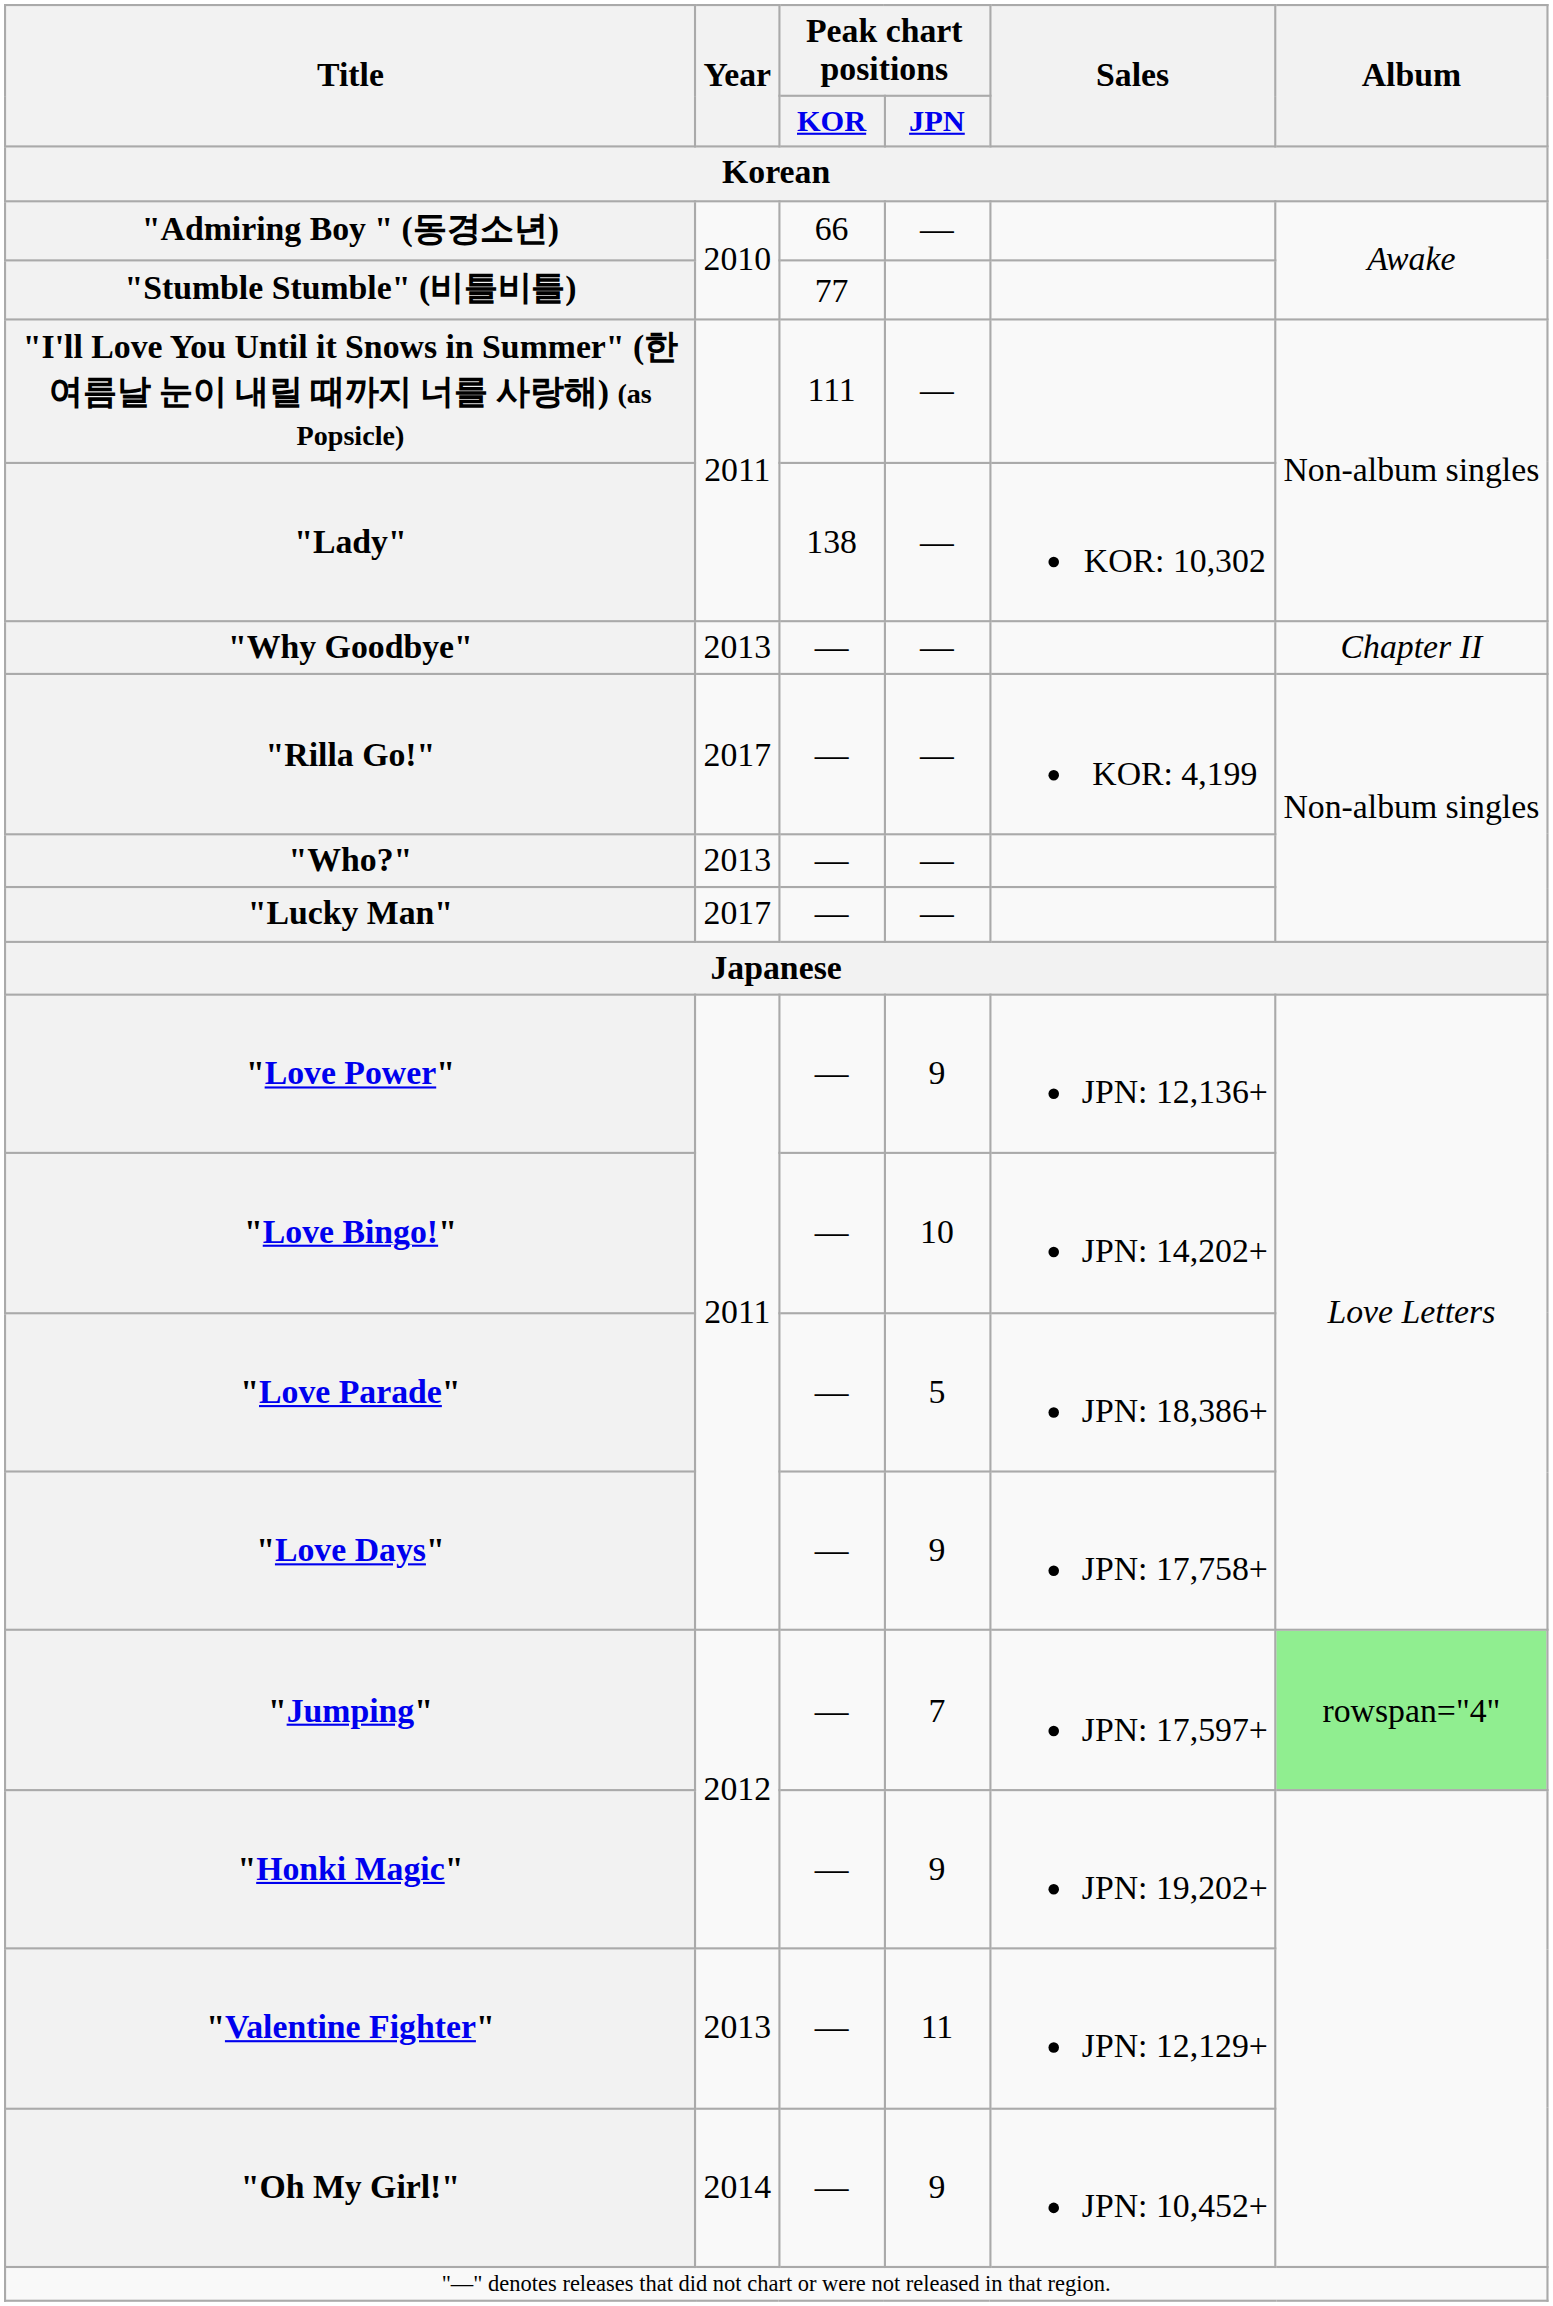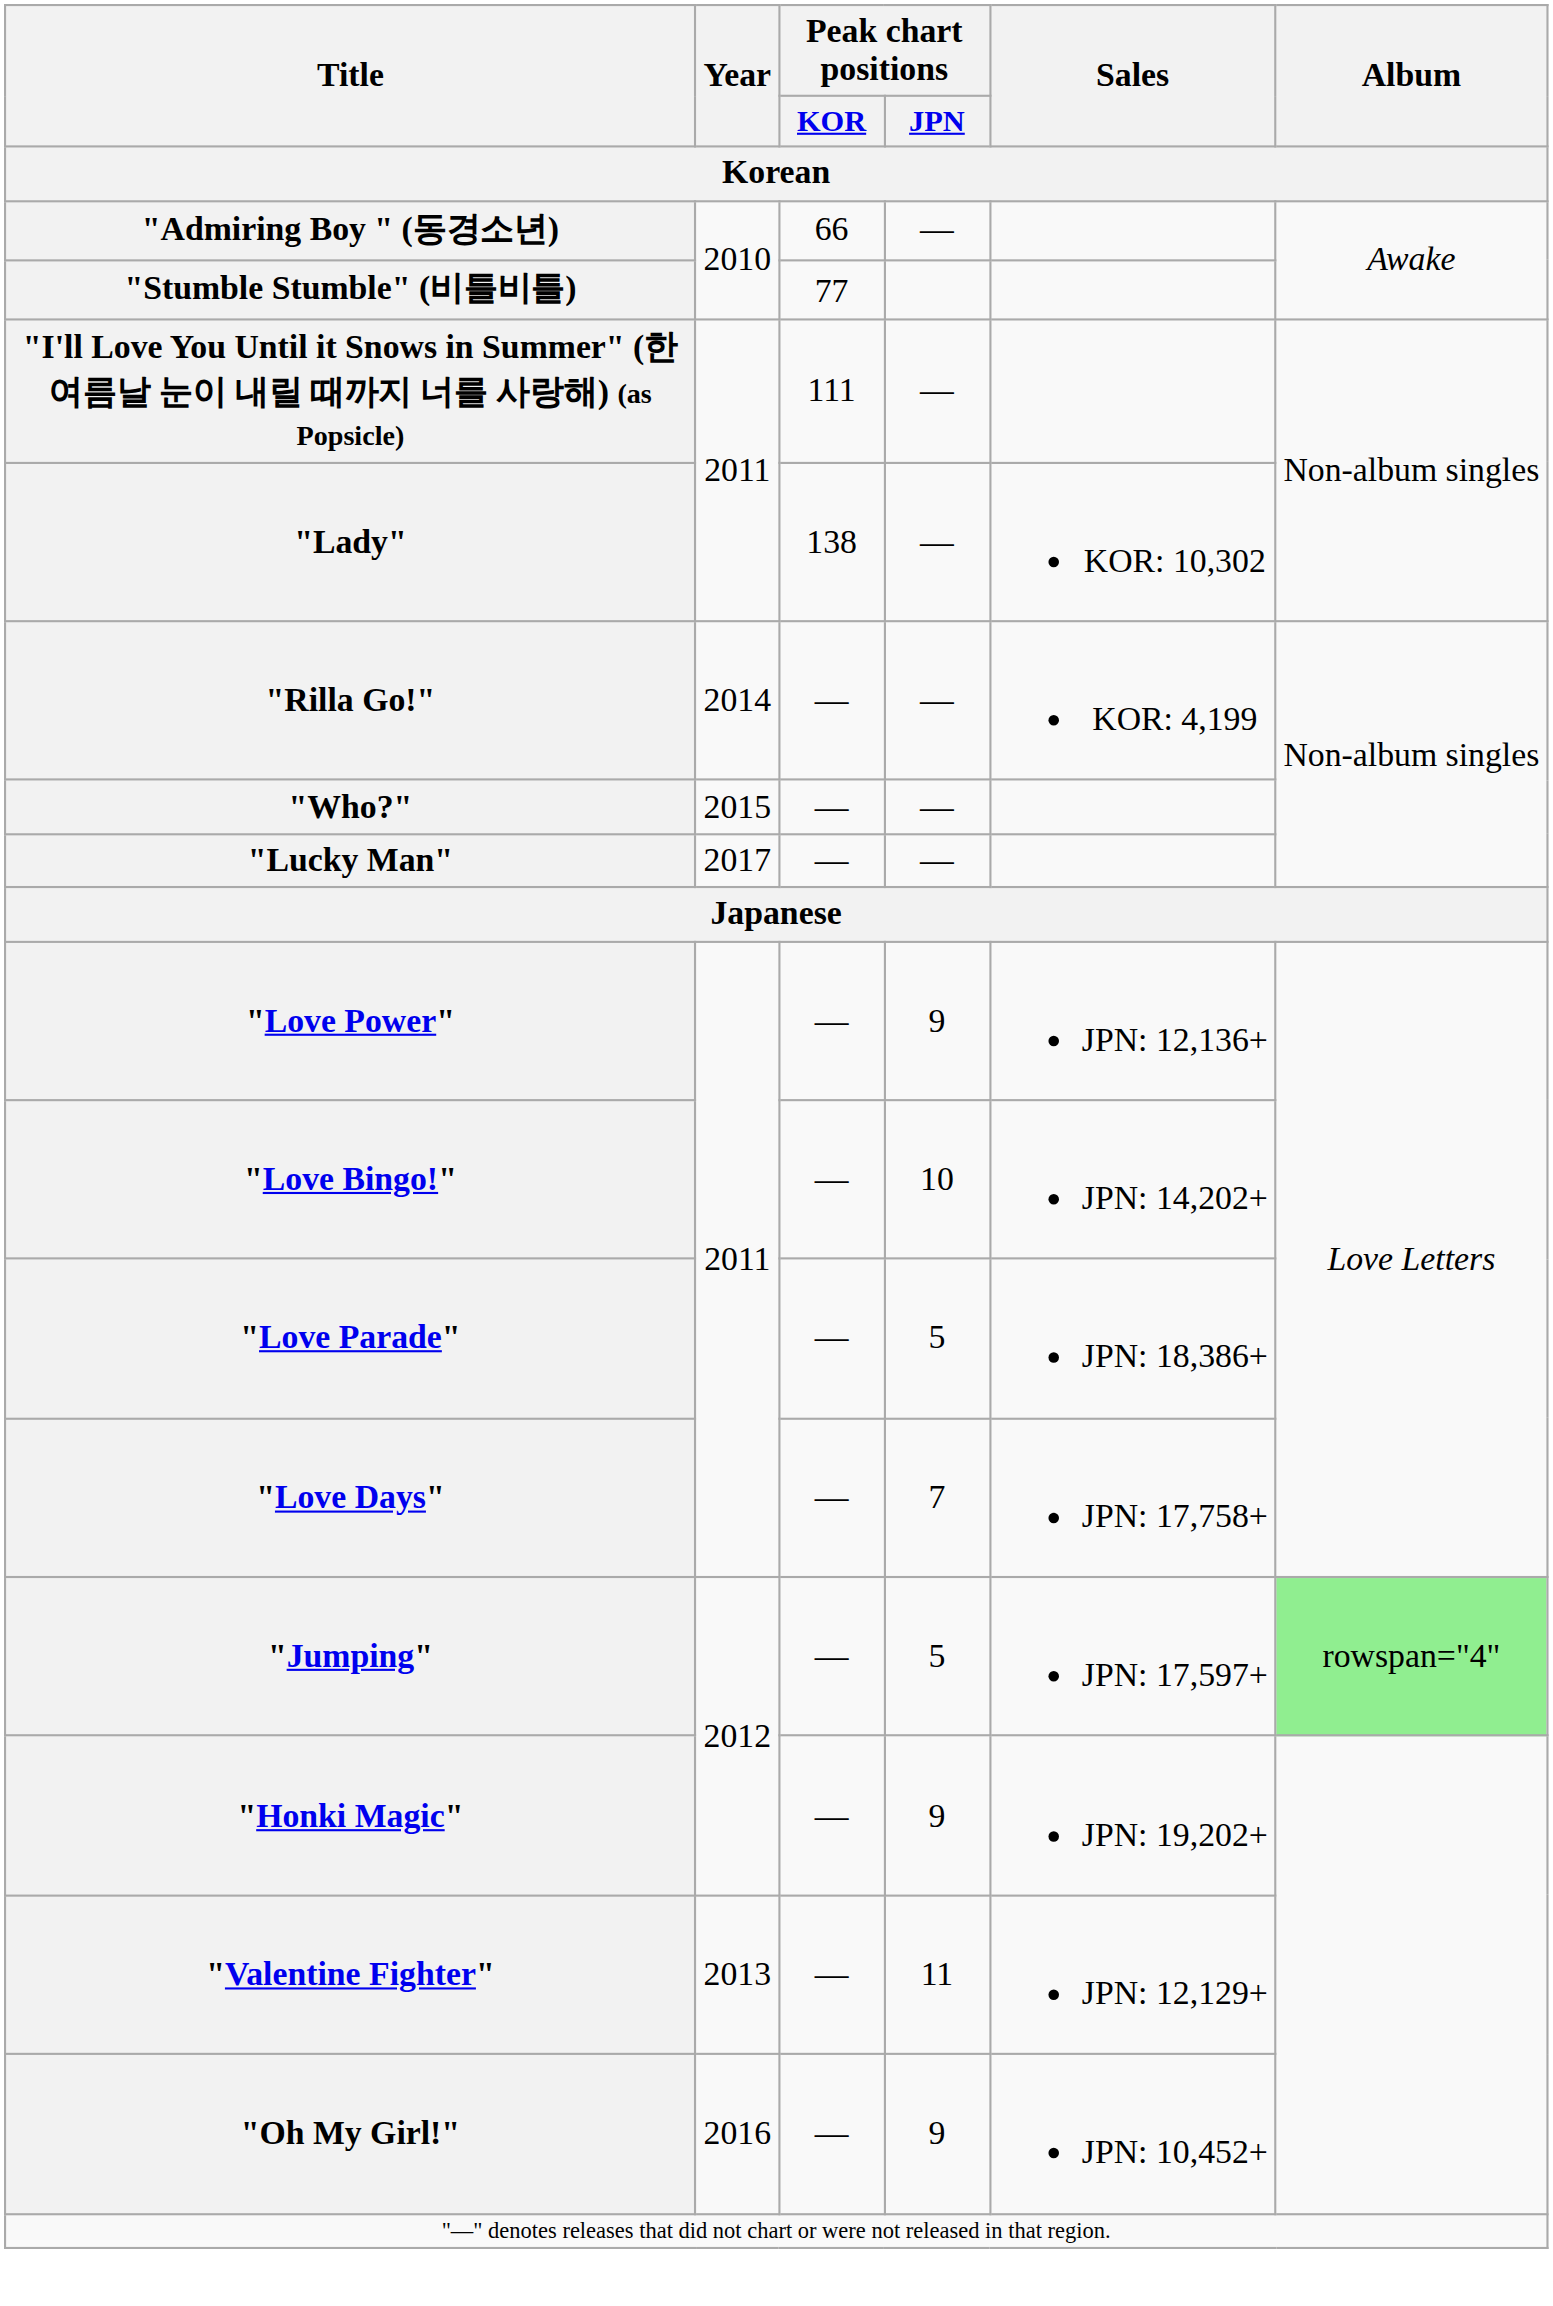- row: (350, 647)
(737, 753) 2017 -> (737, 700) 2014
(737, 859) 2013 -> (737, 806) 2015
(937, 1550) 9 -> (937, 1496) 7
(937, 1709) 7 -> (937, 1655) 5
(737, 2186) 2014 -> (737, 2133) 2016
